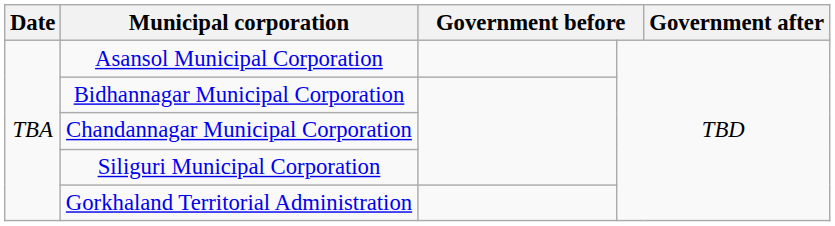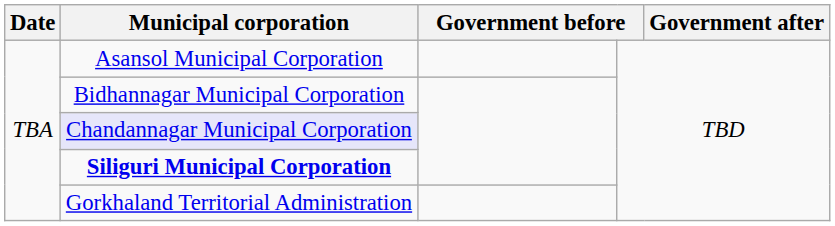(239, 130) no background -> (239, 130) lavender background
(239, 166) normal -> (239, 166) bold
